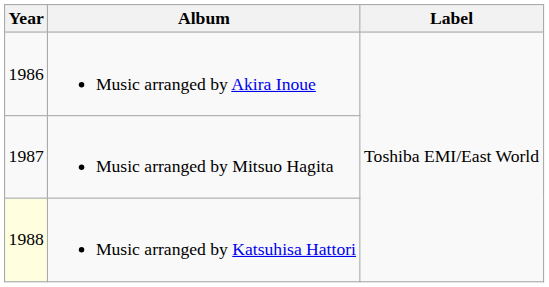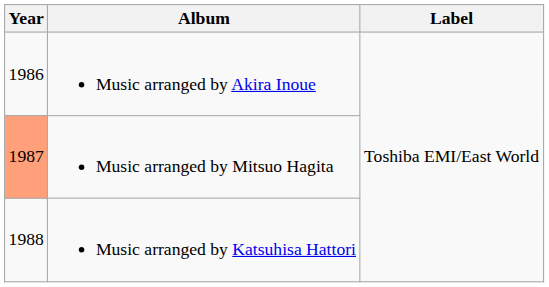(26, 156) no background -> (26, 156) lightsalmon background
(26, 239) lightyellow background -> (26, 239) no background
